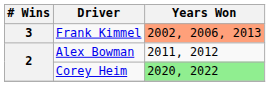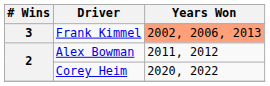(183, 72) lightgreen background -> (183, 72) no background
